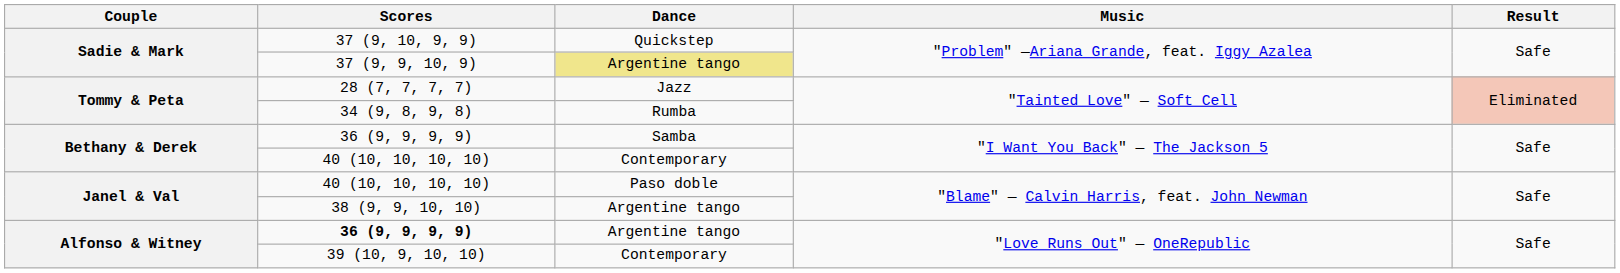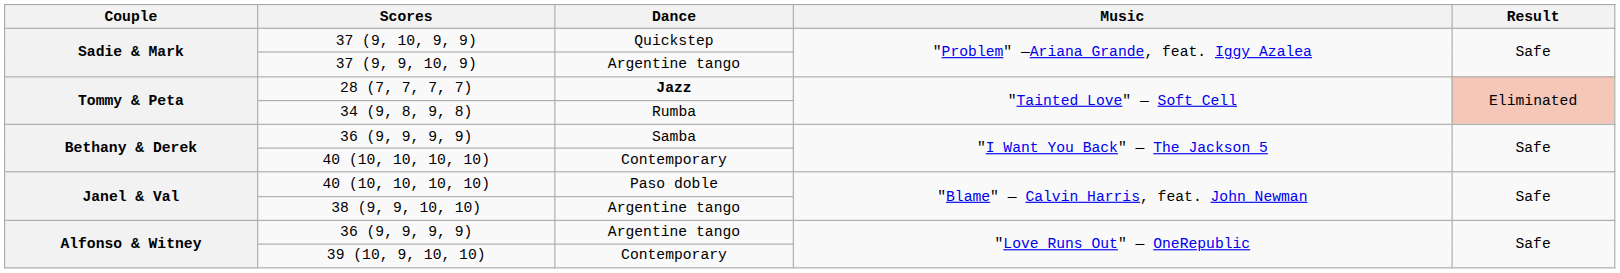(674, 64) khaki background -> (674, 64) no background
(674, 88) normal -> (674, 88) bold
(406, 232) bold -> (406, 232) normal
